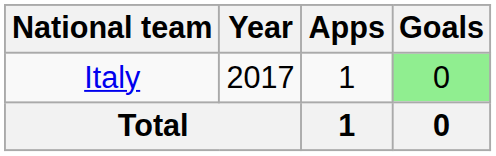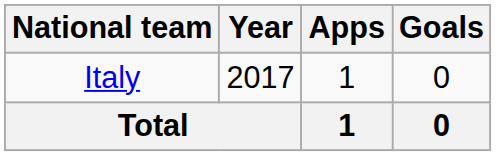(442, 77) lightgreen background -> (442, 77) no background
